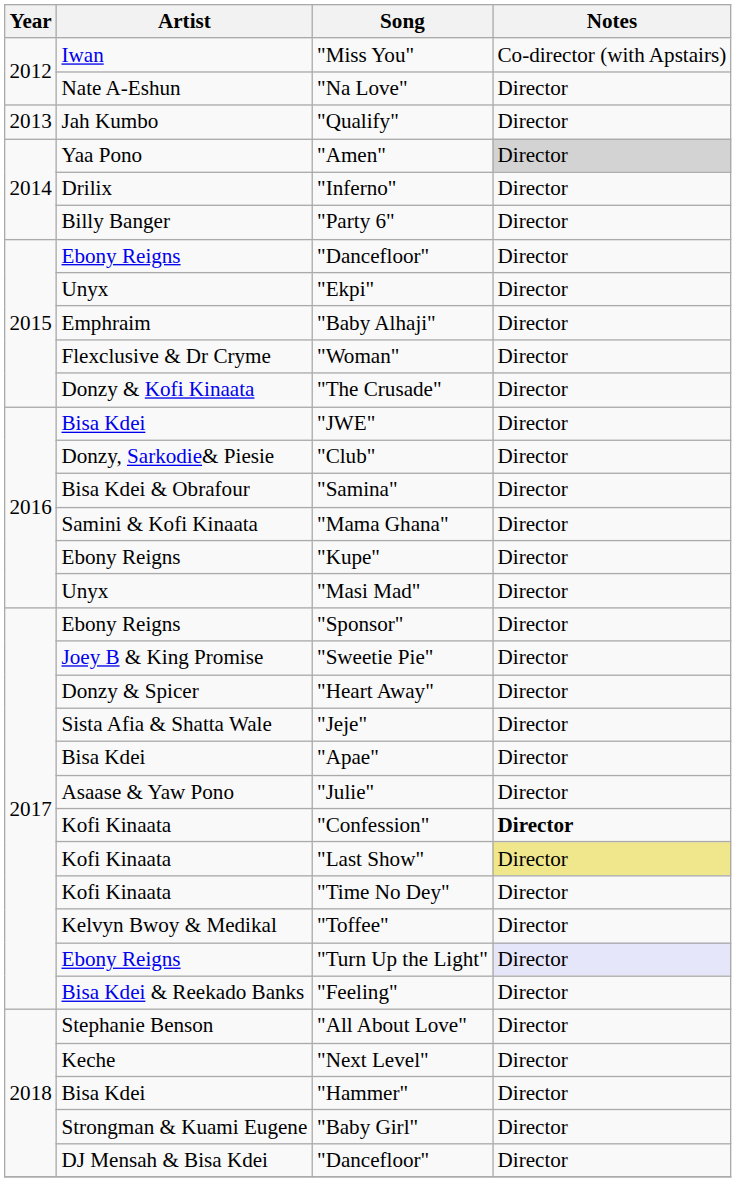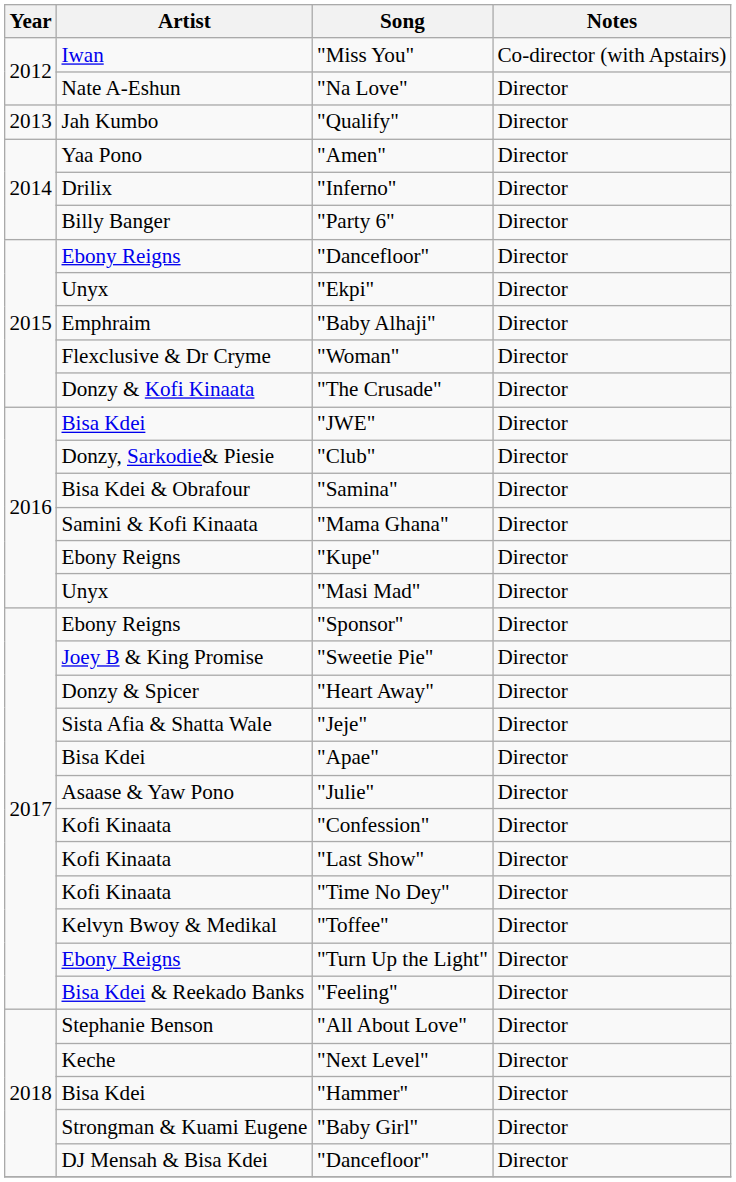(533, 155) lightgrey background -> (533, 155) no background
(535, 825) bold -> (533, 825) normal
(533, 858) khaki background -> (533, 858) no background
(533, 959) lavender background -> (533, 959) no background
